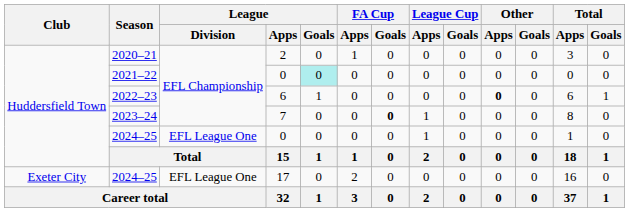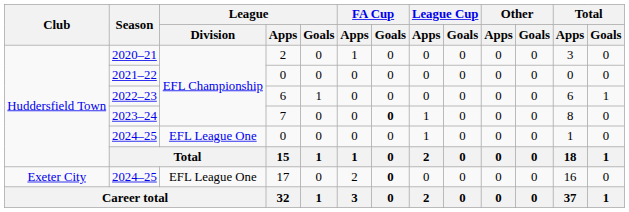(319, 75) paleturquoise background -> (319, 75) no background
(499, 95) bold -> (499, 95) normal
(390, 177) normal -> (390, 177) bold
